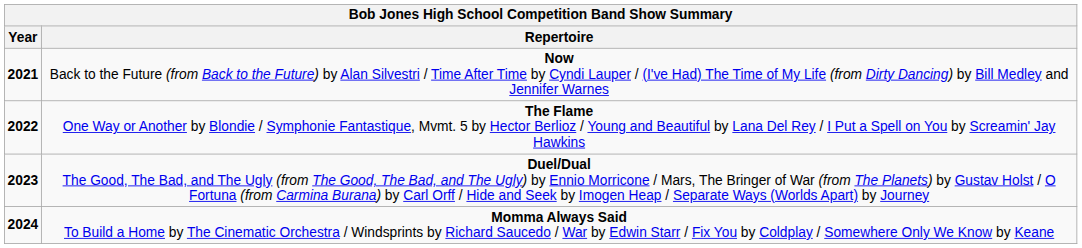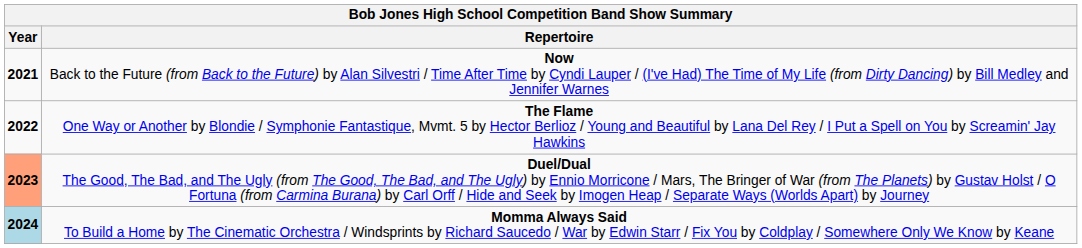(23, 180) no background -> (23, 180) lightsalmon background
(23, 225) no background -> (23, 225) lightblue background
